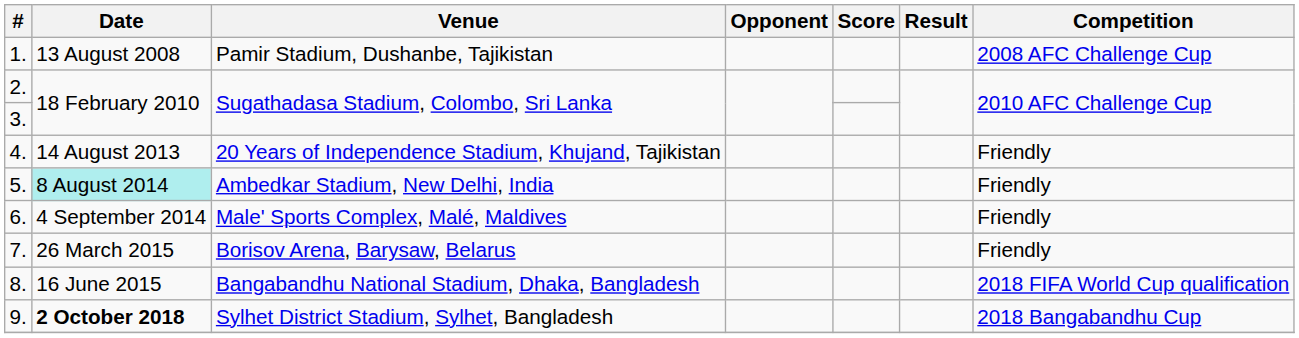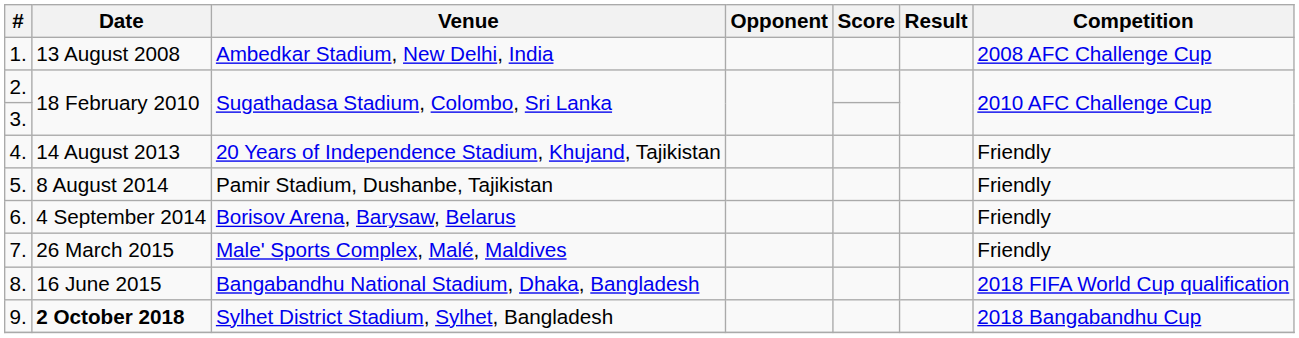(384, 54) Pamir Stadium, Dushanbe, Tajikistan -> (385, 54) Ambedkar Stadium, New Delhi, India
(102, 185) paleturquoise background -> (102, 185) no background
(385, 185) Ambedkar Stadium, New Delhi, India -> (384, 185) Pamir Stadium, Dushanbe, Tajikistan
(391, 218) Male' Sports Complex, Malé, Maldives -> (366, 218) Borisov Arena, Barysaw, Belarus
(366, 250) Borisov Arena, Barysaw, Belarus -> (391, 250) Male' Sports Complex, Malé, Maldives
